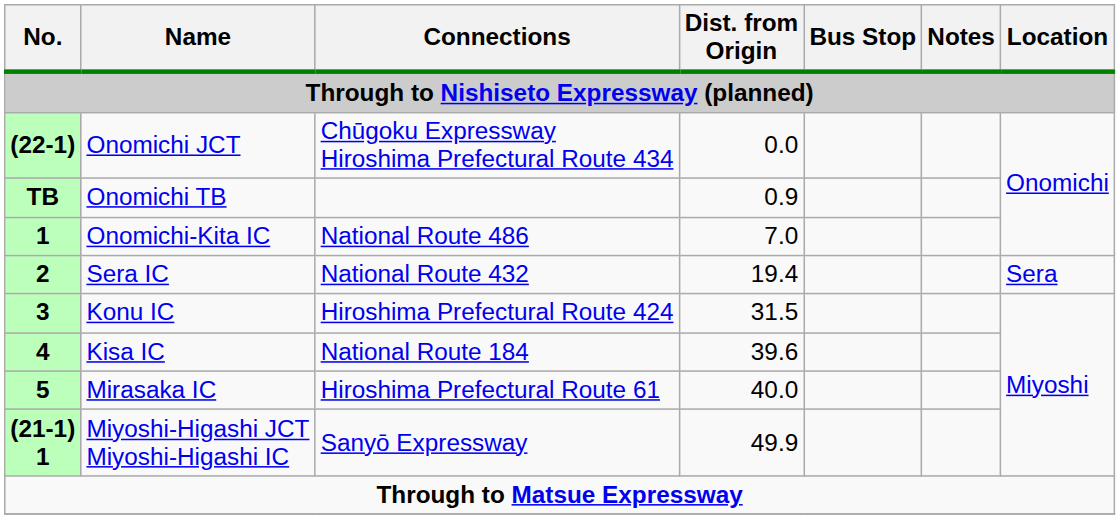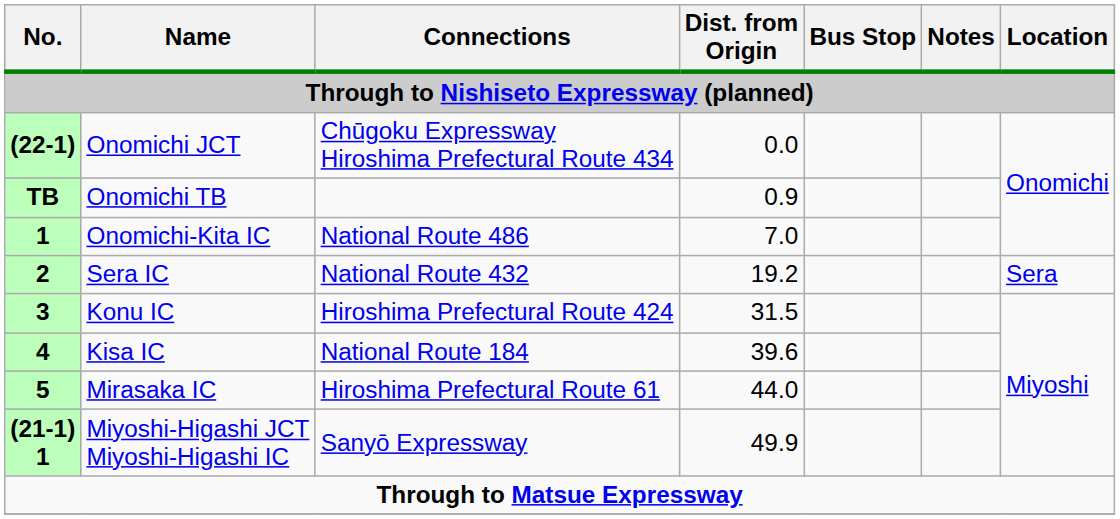(775, 274) 19.4 -> (775, 274) 19.2
(775, 390) 40.0 -> (775, 390) 44.0
